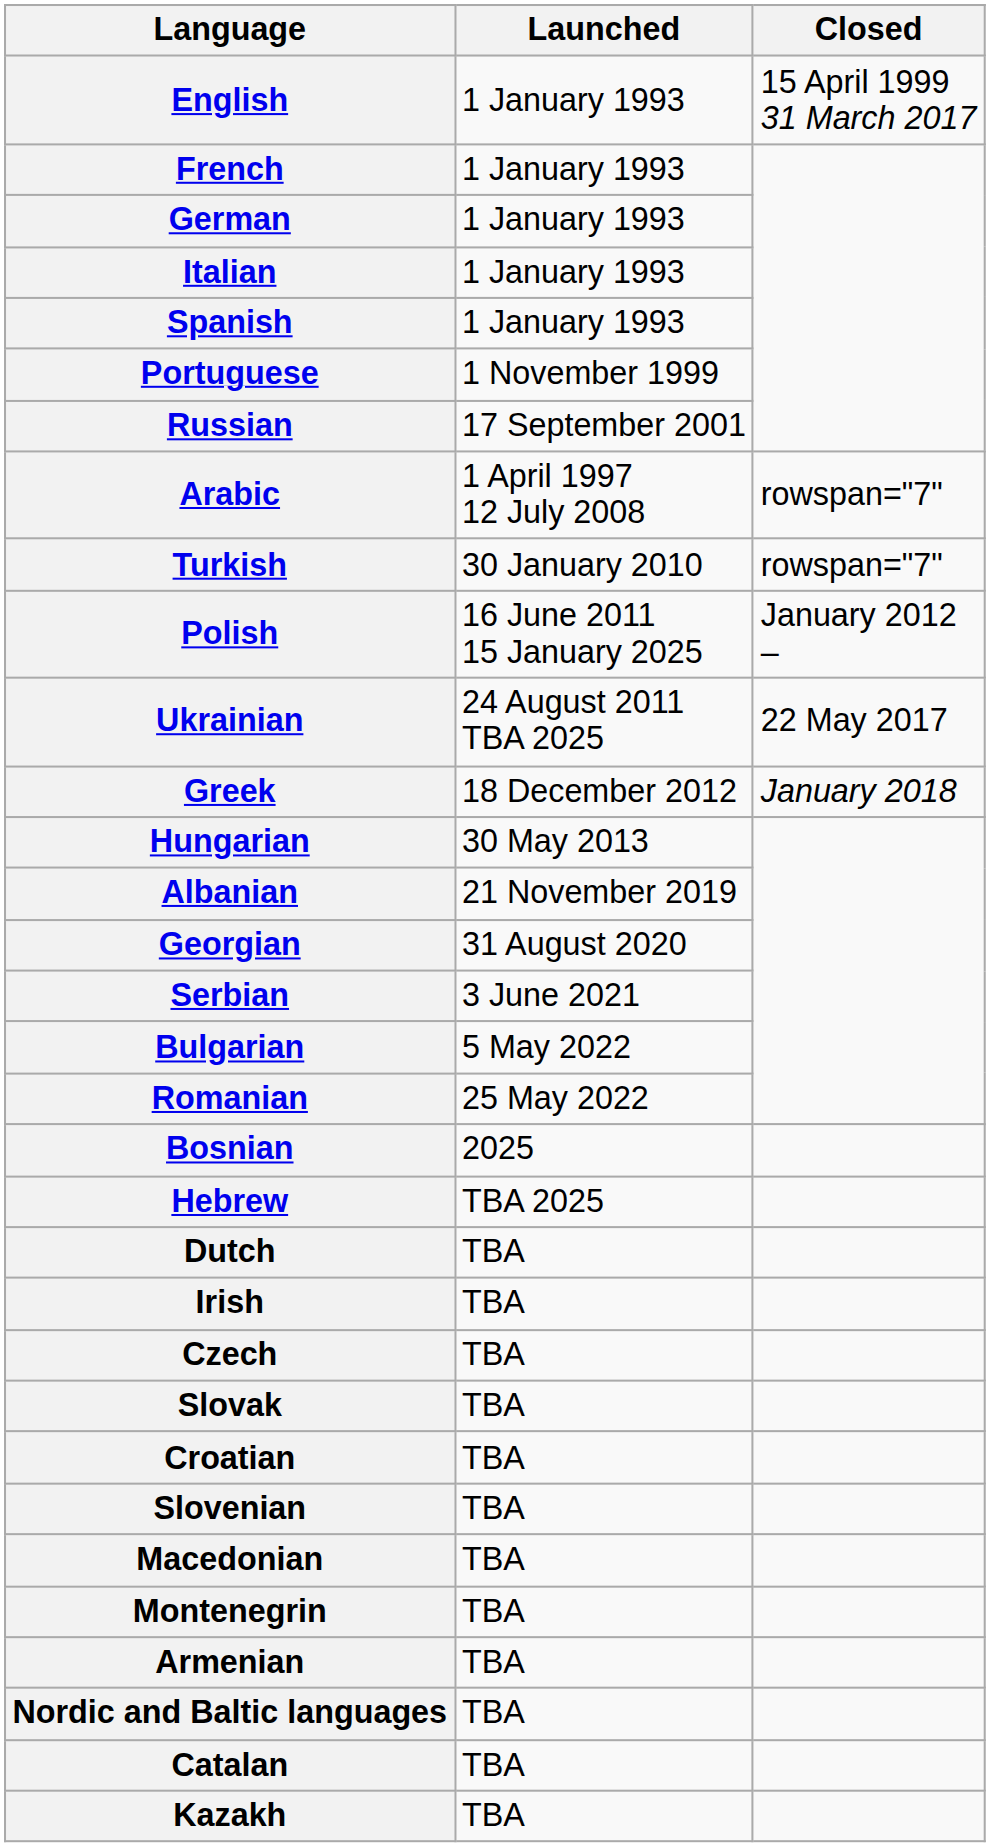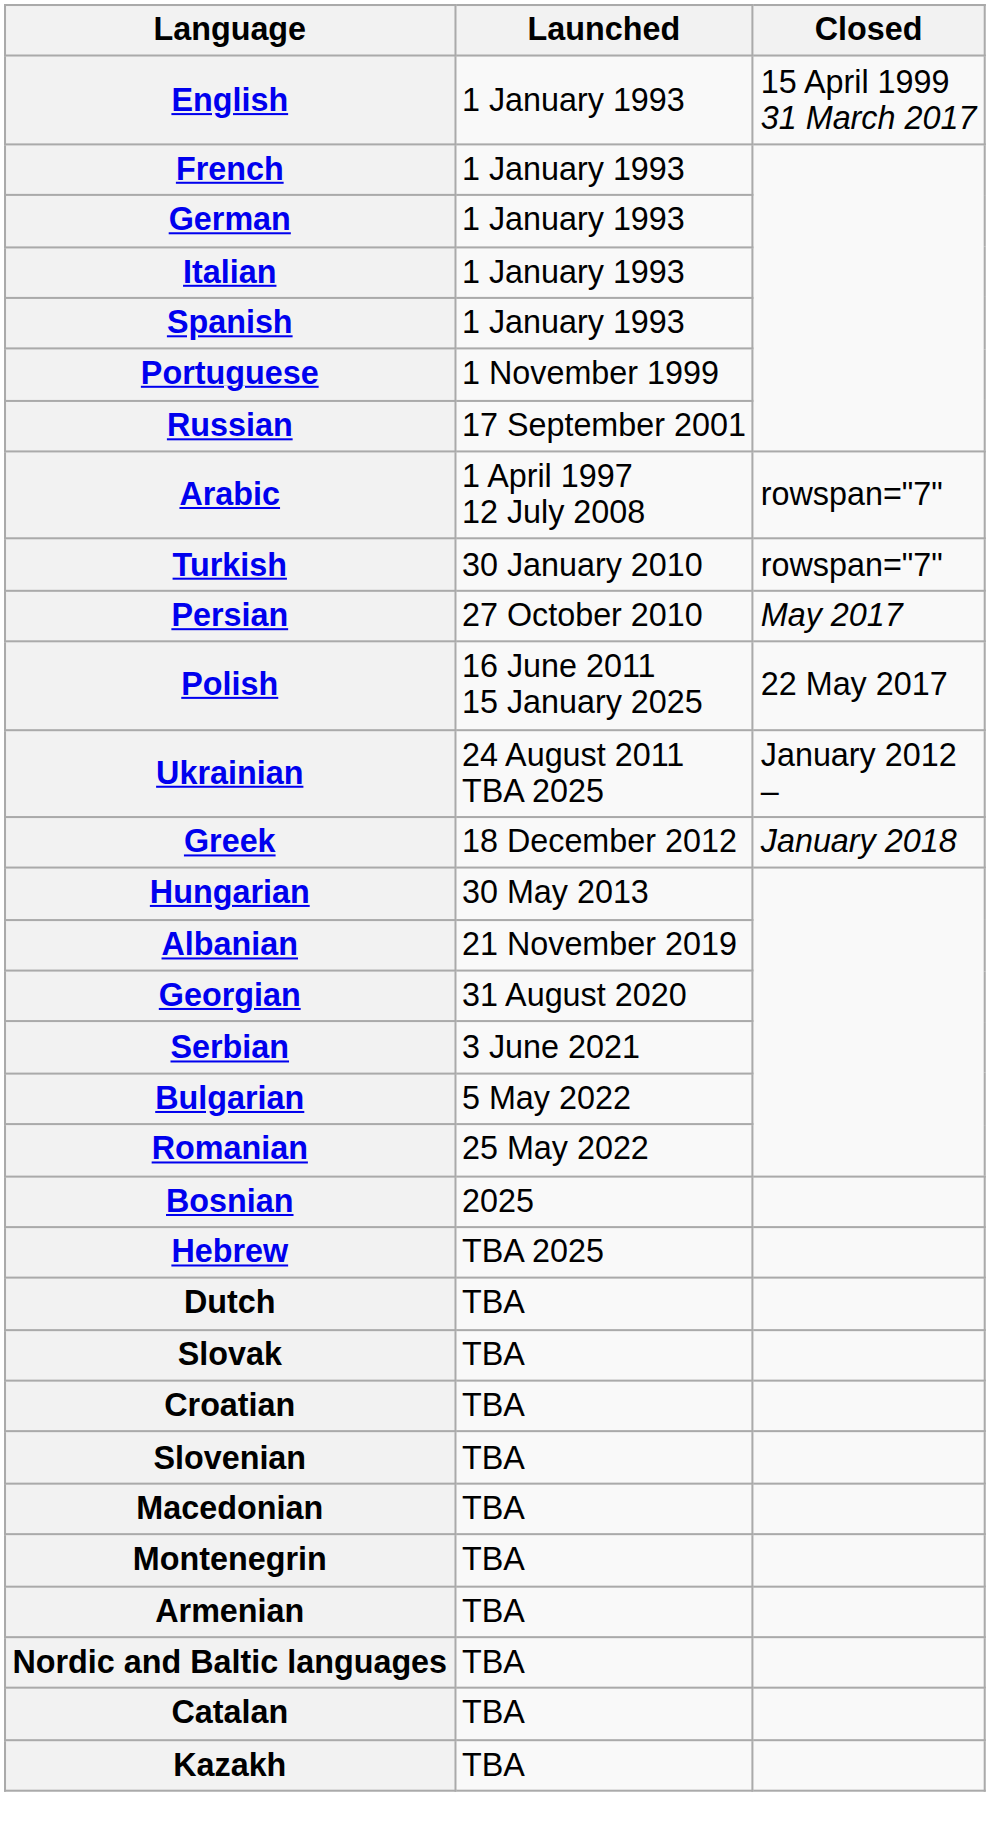+ row: (230, 615)
(859, 633) January 2012 – -> (854, 684) 22 May 2017
(854, 721) 22 May 2017 -> (859, 772) January 2012 –
- row: (230, 1303)
- row: (230, 1354)
